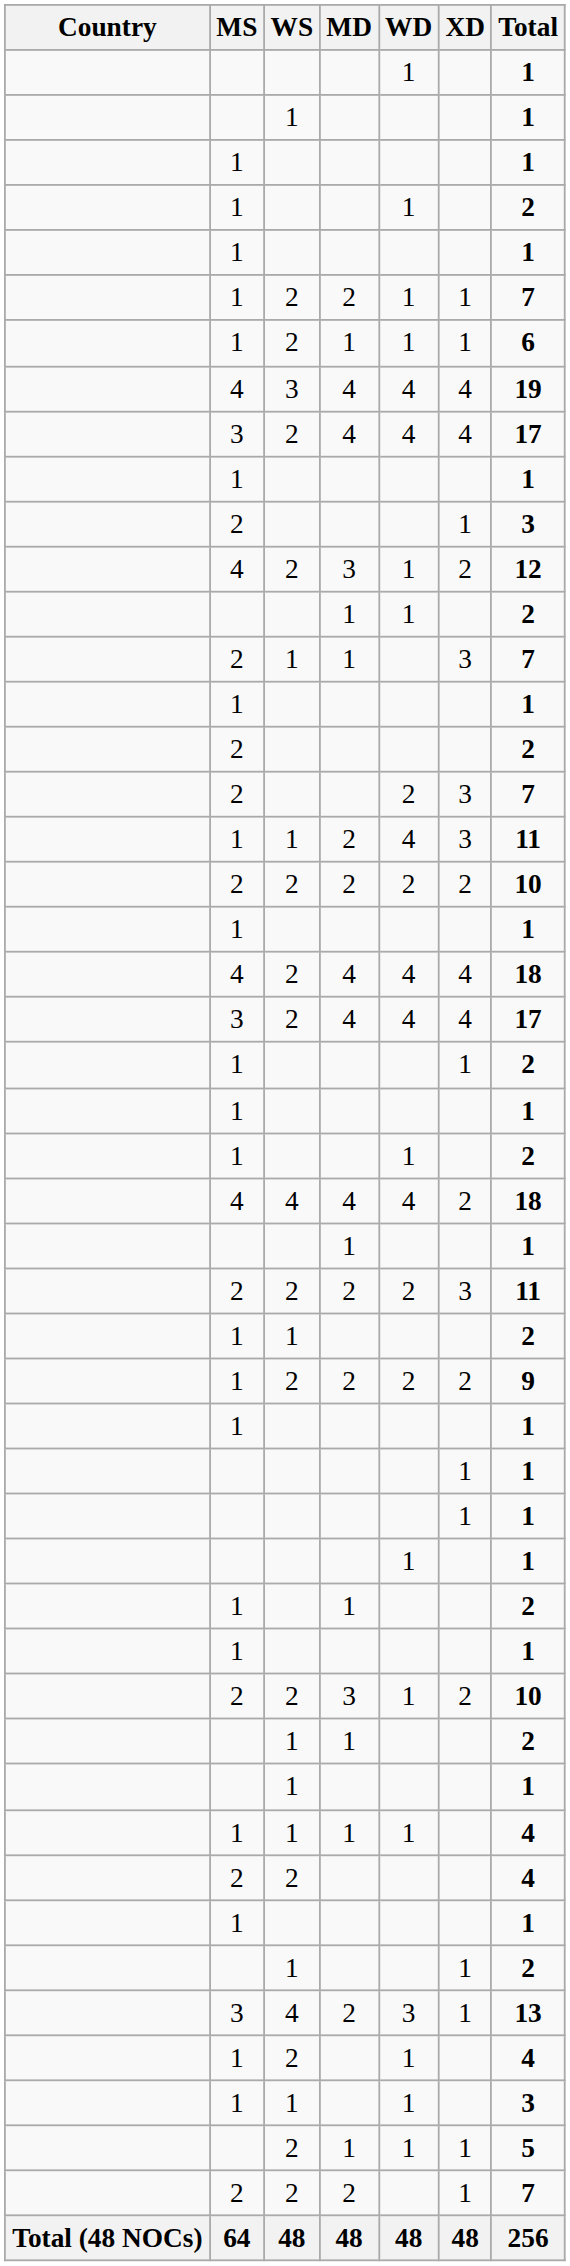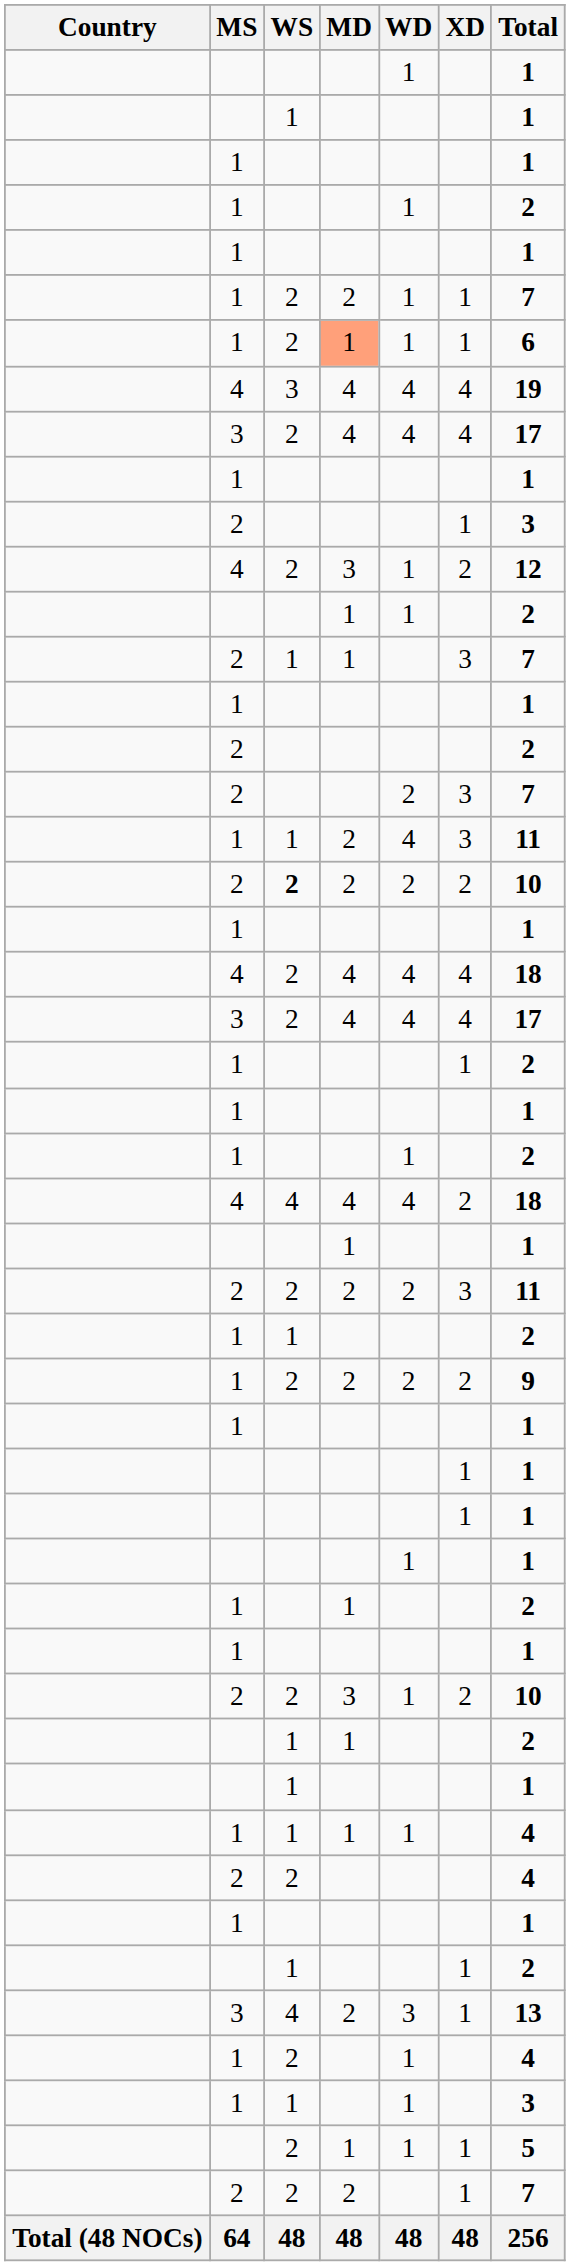(349, 343) no background -> (349, 343) lightsalmon background
(292, 884) normal -> (292, 884) bold
